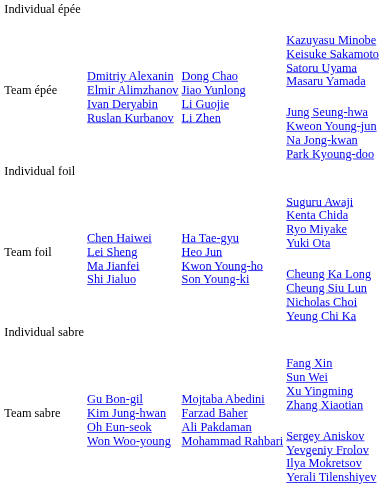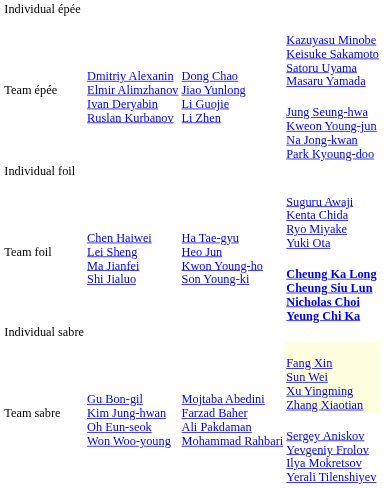(329, 295) normal -> (331, 295) bold
(325, 384) no background -> (325, 384) lightyellow background
